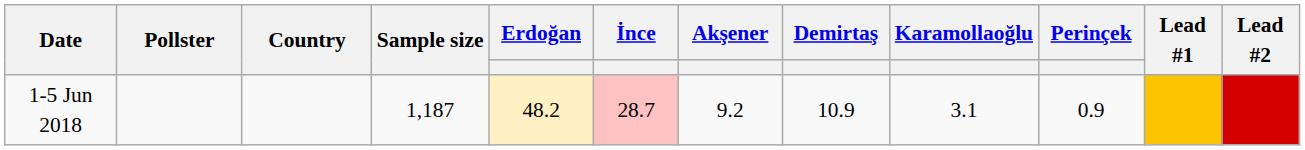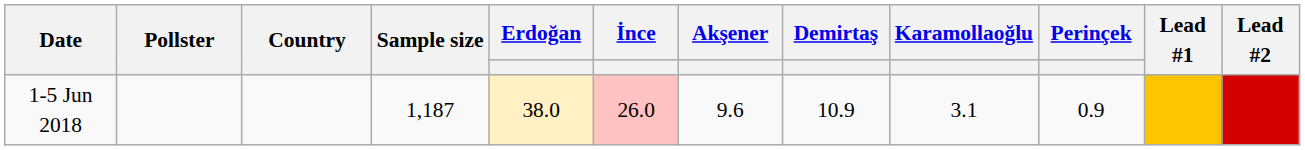(541, 110) 48.2 -> (541, 110) 38.0
(636, 110) 28.7 -> (636, 110) 26.0
(730, 110) 9.2 -> (730, 110) 9.6
